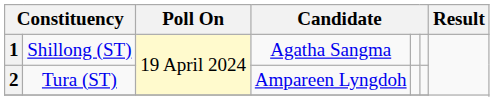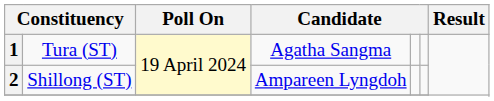(79, 49) Shillong (ST) -> (79, 49) Tura (ST)
(79, 79) Tura (ST) -> (79, 79) Shillong (ST)
